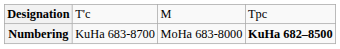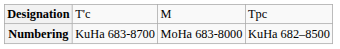(290, 33) bold -> (289, 33) normal
